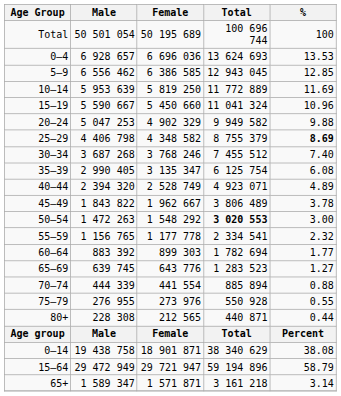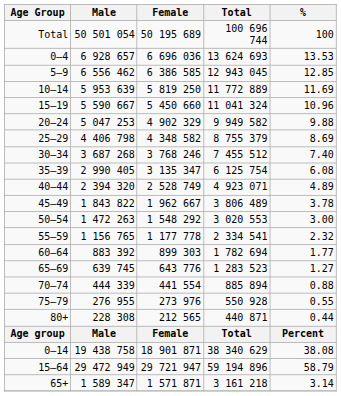(322, 138) bold -> (322, 138) normal
(240, 220) bold -> (240, 220) normal
